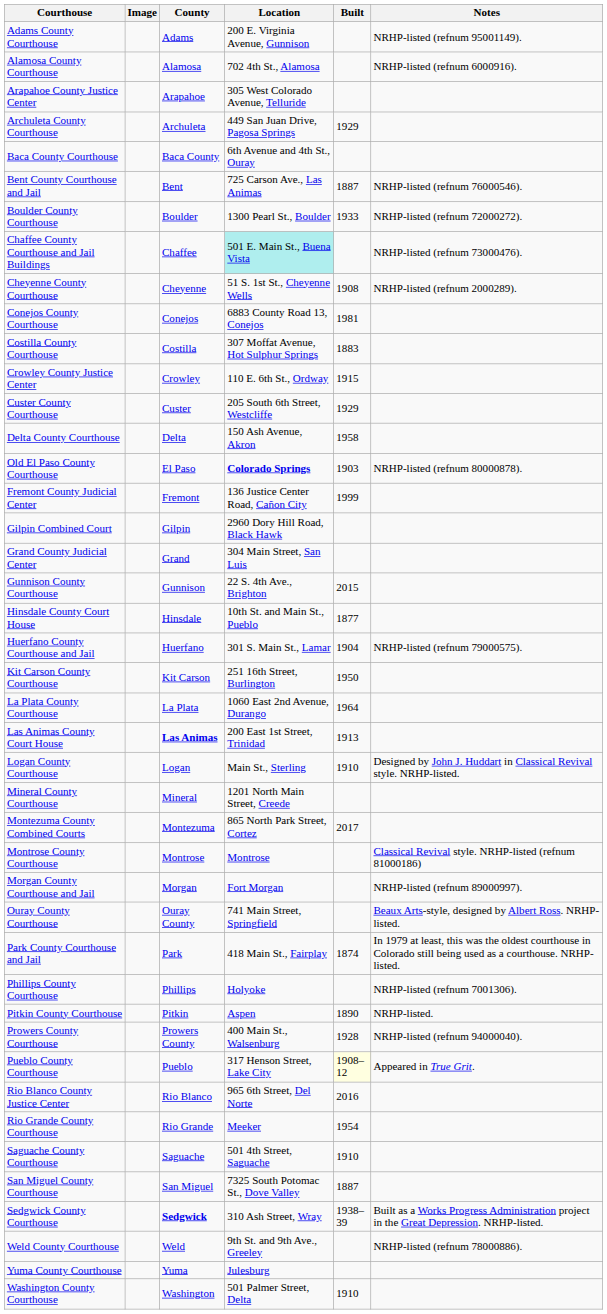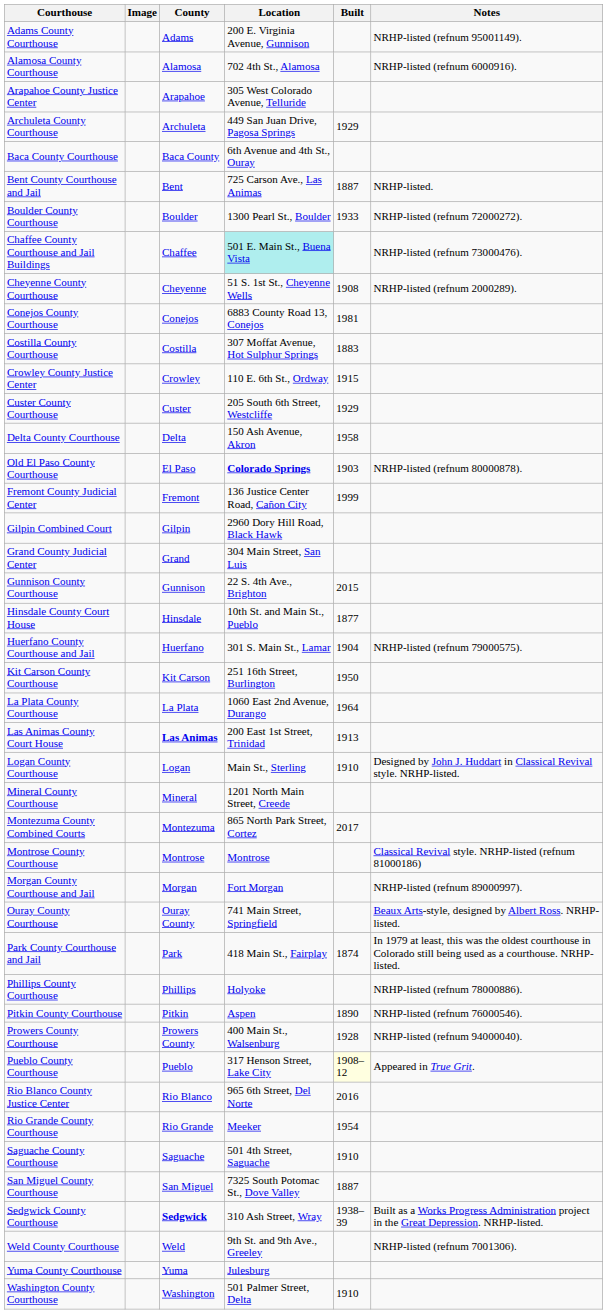(448, 186) NRHP-listed (refnum 76000546). -> (403, 186) NRHP-listed.
(445, 989) NRHP-listed (refnum 7001306). -> (448, 989) NRHP-listed (refnum 78000886).
(403, 1013) NRHP-listed. -> (448, 1013) NRHP-listed (refnum 76000546).
(448, 1246) NRHP-listed (refnum 78000886). -> (445, 1246) NRHP-listed (refnum 7001306).
